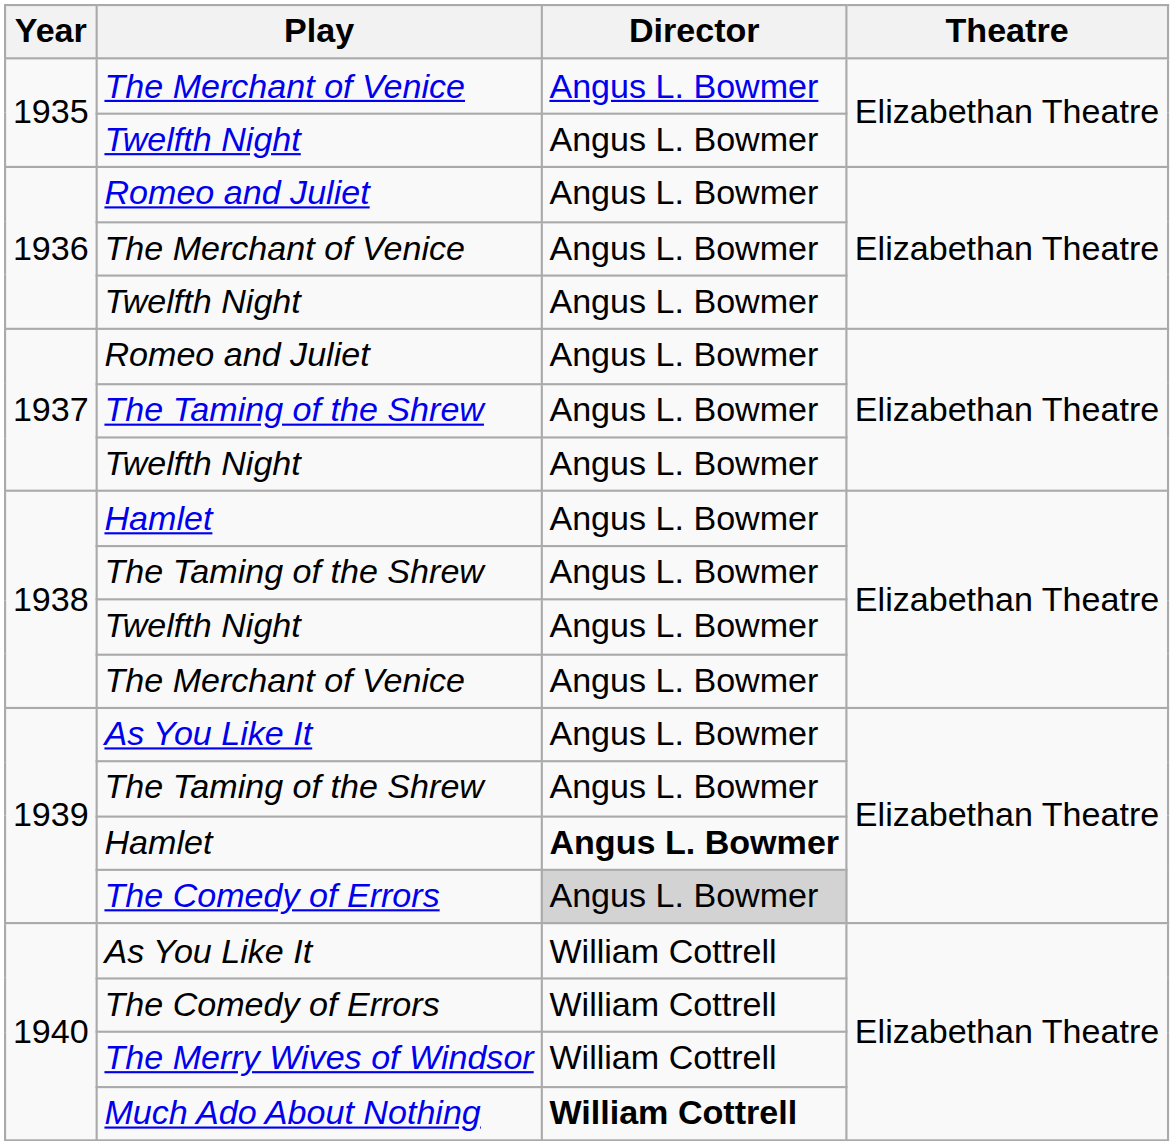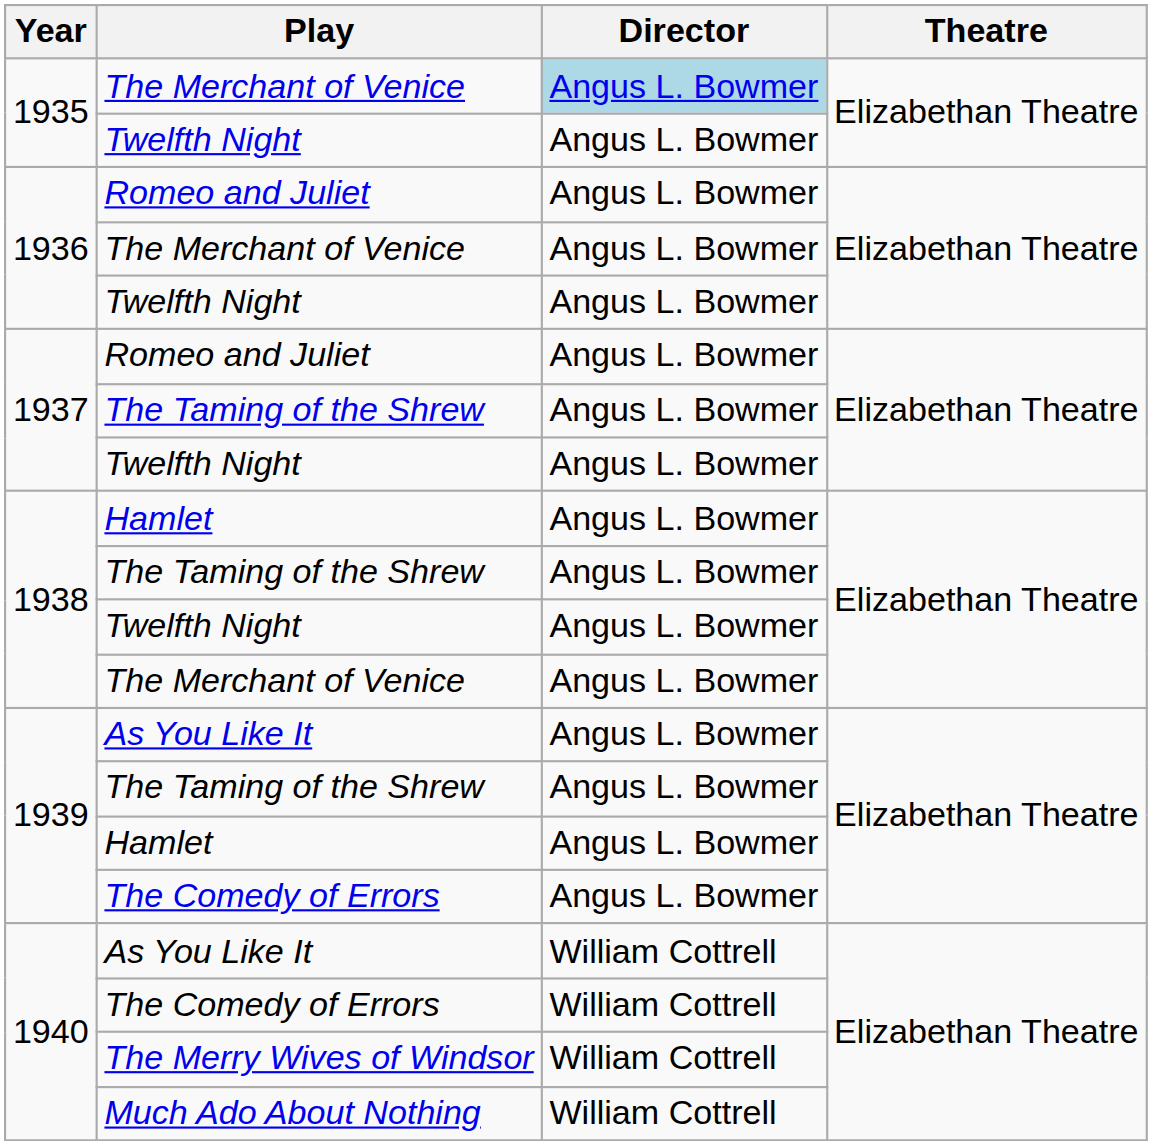(684, 85) no background -> (684, 85) lightblue background
(694, 842) bold -> (684, 842) normal
(684, 896) lightgrey background -> (684, 896) no background
(673, 1112) bold -> (663, 1112) normal
